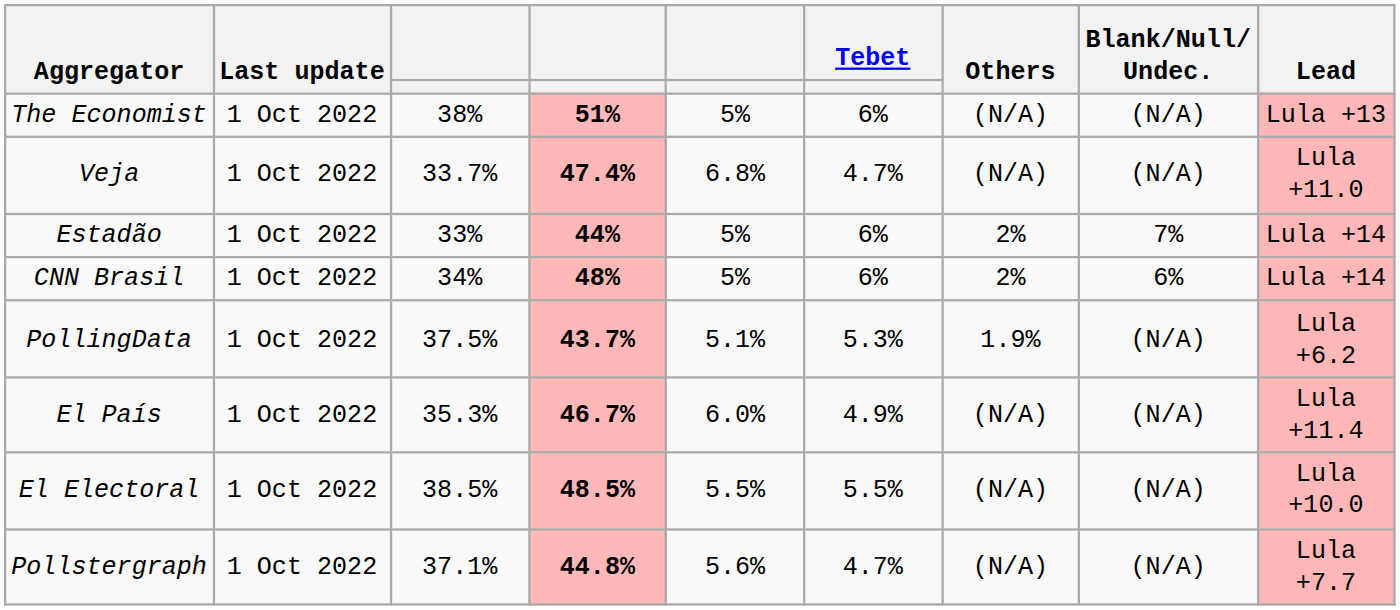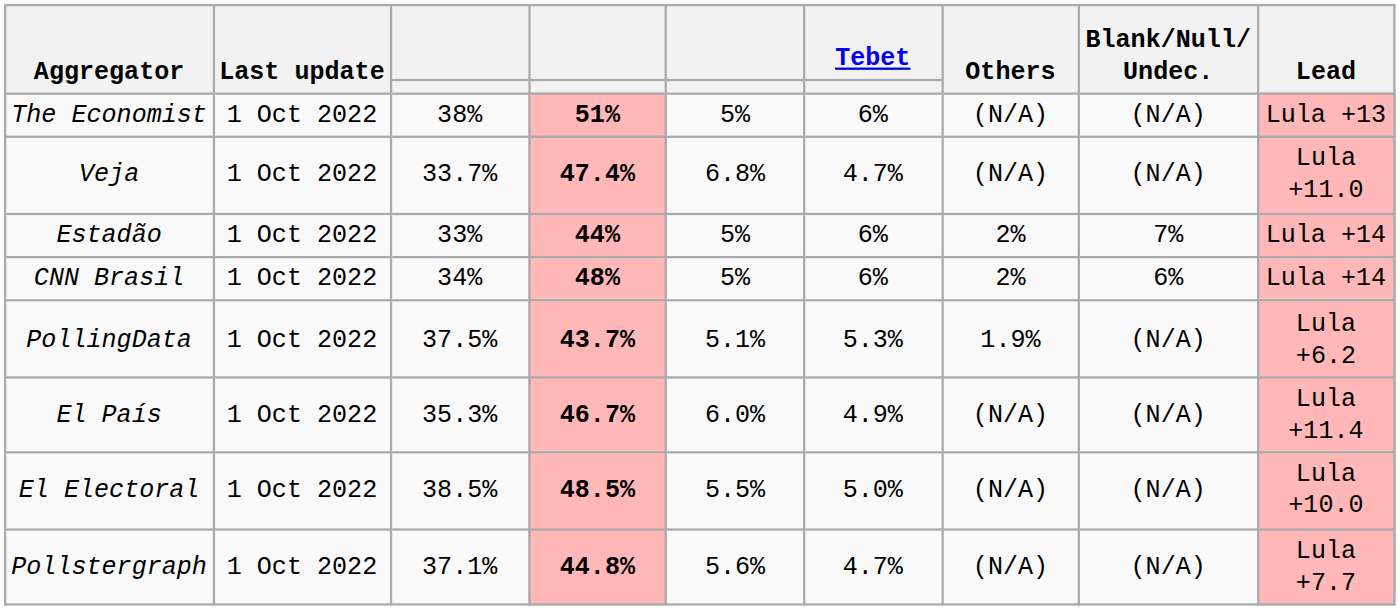(873, 491) 5.5% -> (873, 491) 5.0%
